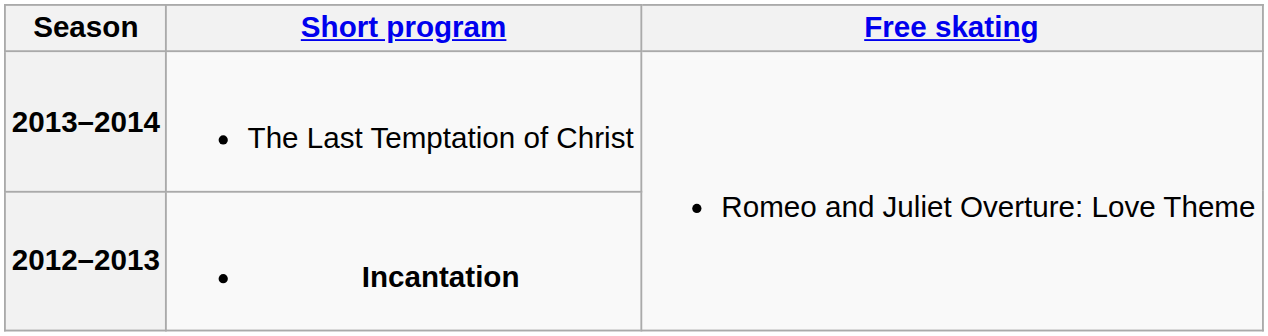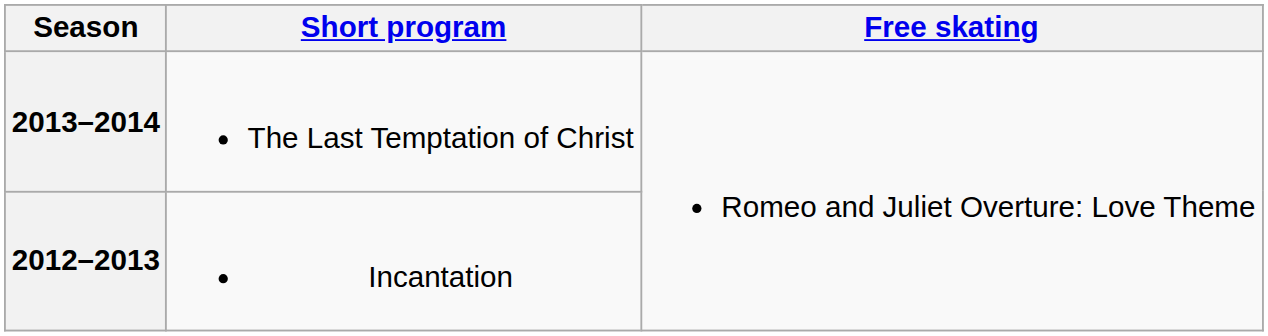(404, 278) bold -> (404, 278) normal
